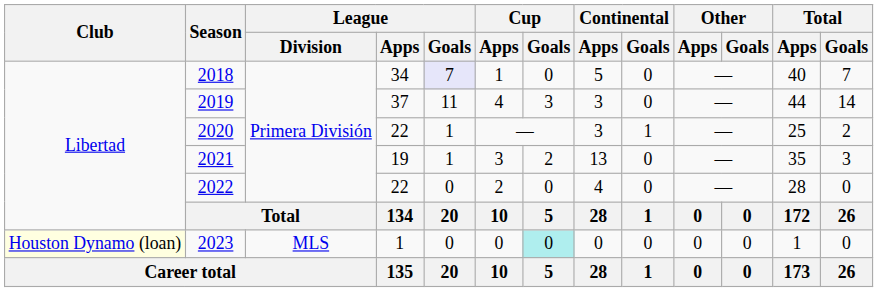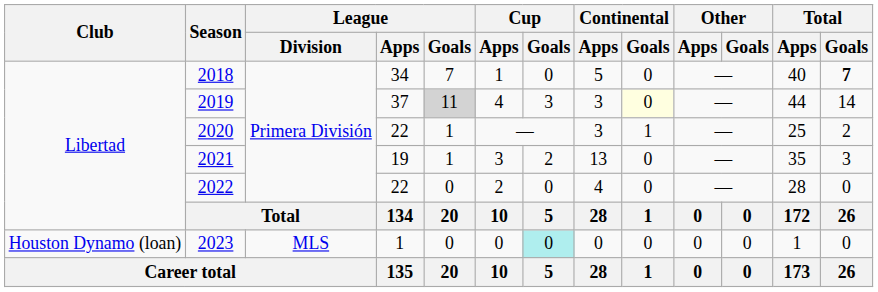(449, 74) lavender background -> (449, 74) no background
(847, 74) normal -> (847, 74) bold
(449, 103) no background -> (449, 103) lightgrey background
(648, 103) no background -> (648, 103) lightyellow background
(95, 243) lightyellow background -> (95, 243) no background
